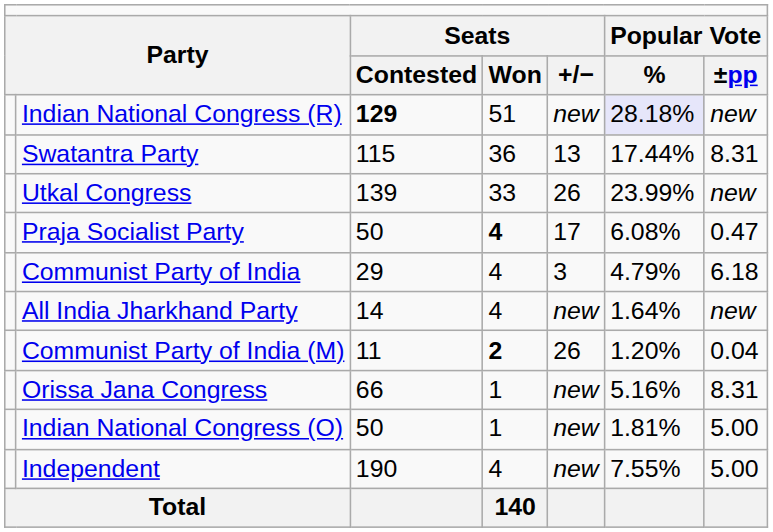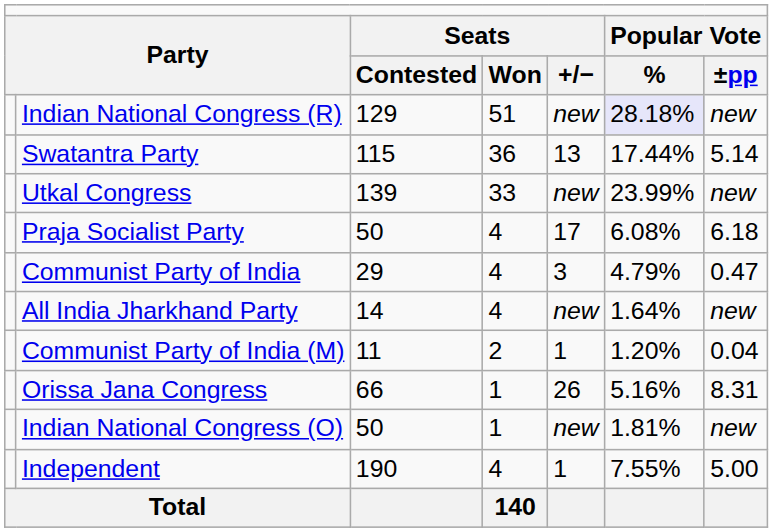(377, 114) bold -> (377, 114) normal
(734, 153) 8.31 -> (734, 153) 5.14
(567, 192) 26 -> (576, 192) new
(495, 232) bold -> (495, 232) normal
(734, 232) 0.47 -> (734, 232) 6.18
(734, 271) 6.18 -> (734, 271) 0.47
(495, 350) bold -> (495, 350) normal
(567, 350) 26 -> (560, 350) 1
(576, 389) new -> (567, 389) 26
(734, 428) 5.00 -> (733, 428) new
(576, 468) new -> (560, 468) 1
